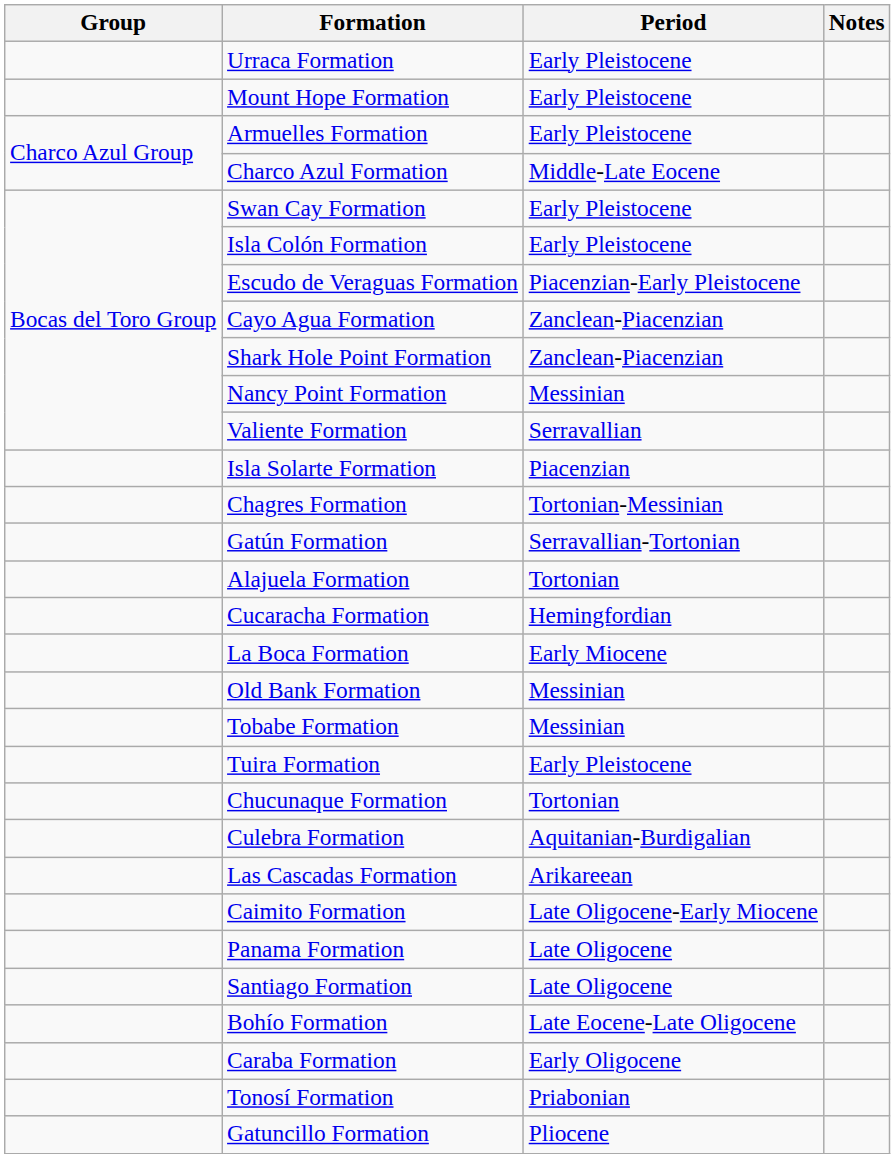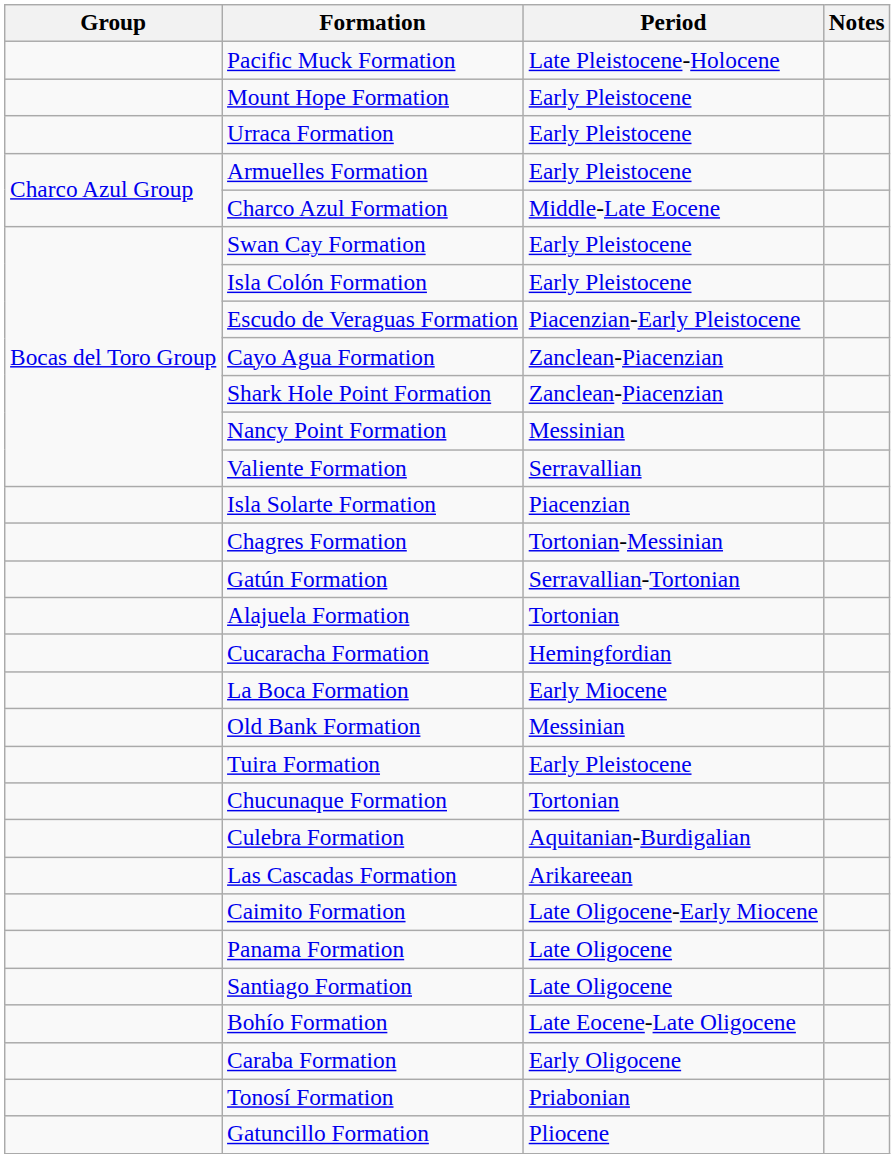+ row: (341, 60)
rows swapped: (338, 97) <-> (310, 60)
- row: (313, 726)
